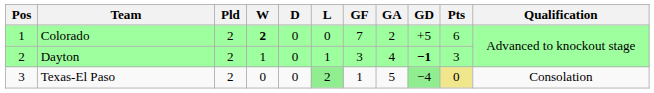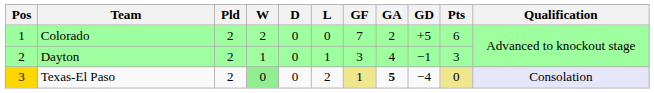(263, 35) bold -> (263, 35) normal
(424, 56) bold -> (424, 56) normal
(21, 77) no background -> (21, 77) gold background
(263, 77) no background -> (263, 77) lightgreen background
(327, 77) lightgreen background -> (327, 77) no background
(360, 77) no background -> (360, 77) khaki background
(392, 77) normal -> (392, 77) bold
(424, 77) lightgreen background -> (424, 77) no background
(561, 77) no background -> (561, 77) lavender background
